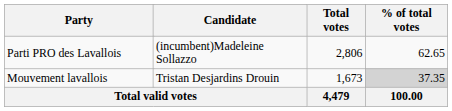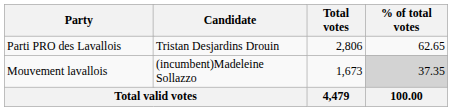(210, 52) (incumbent)Madeleine Sollazzo -> (218, 45) Tristan Desjardins Drouin
(218, 78) Tristan Desjardins Drouin -> (210, 71) (incumbent)Madeleine Sollazzo
